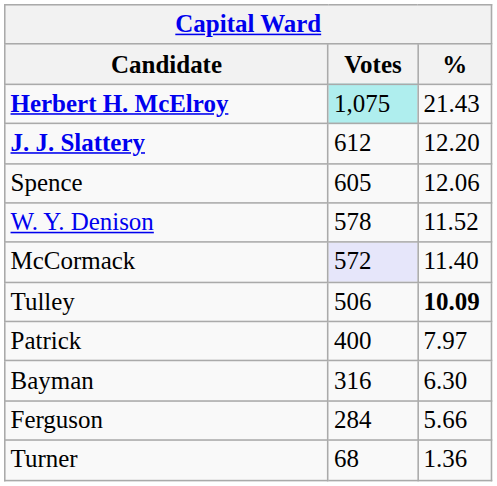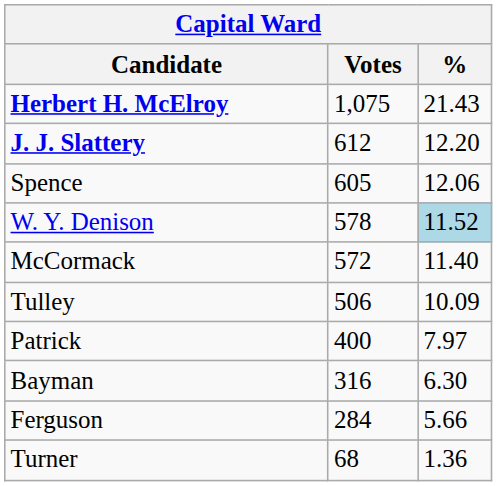(362, 103) paleturquoise background -> (362, 103) no background
(451, 222) no background -> (451, 222) lightblue background
(353, 261) lavender background -> (353, 261) no background
(452, 301) bold -> (452, 301) normal
